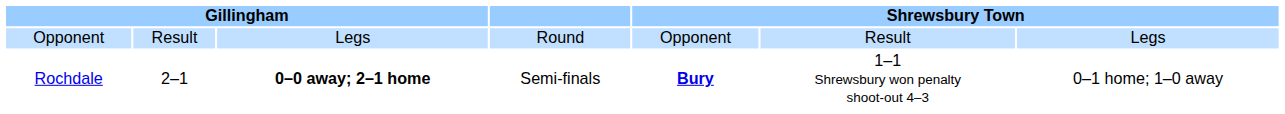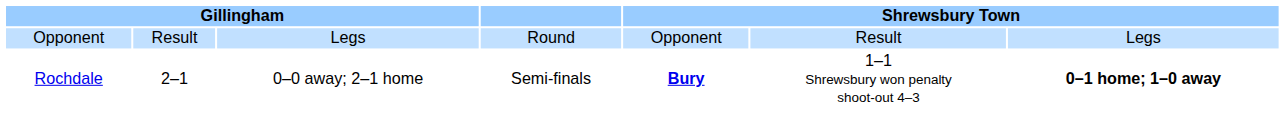(353, 78) bold -> (348, 78) normal
(1148, 78) normal -> (1143, 78) bold
